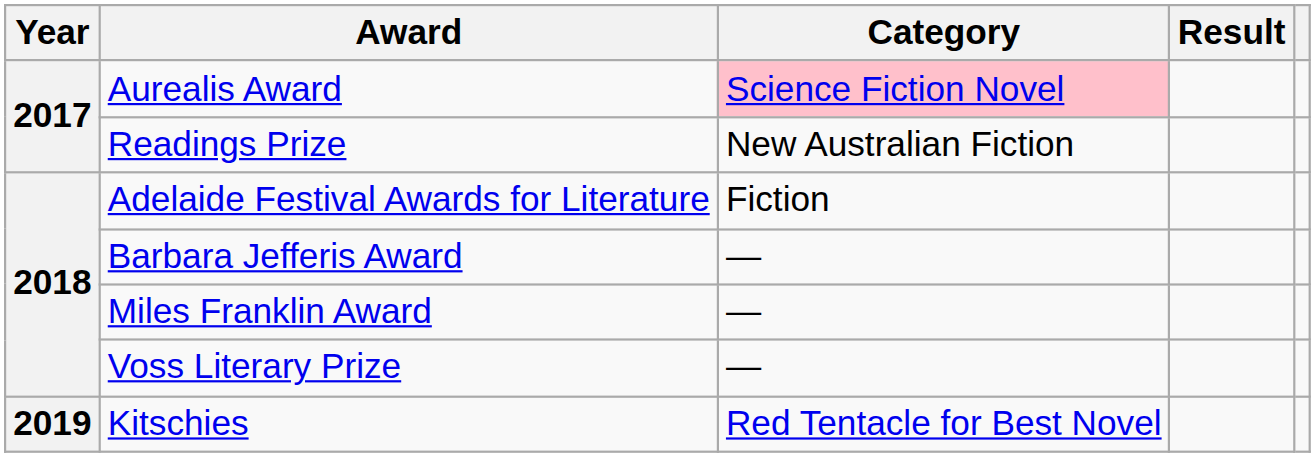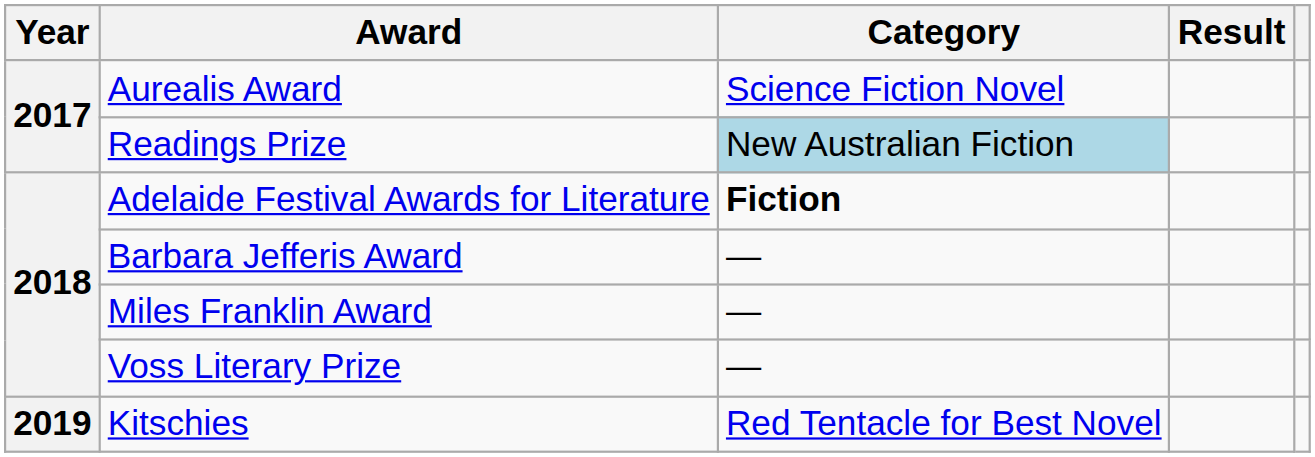(895, 88) pink background -> (895, 88) no background
(900, 144) no background -> (900, 144) lightblue background
(778, 199) normal -> (784, 199) bold
